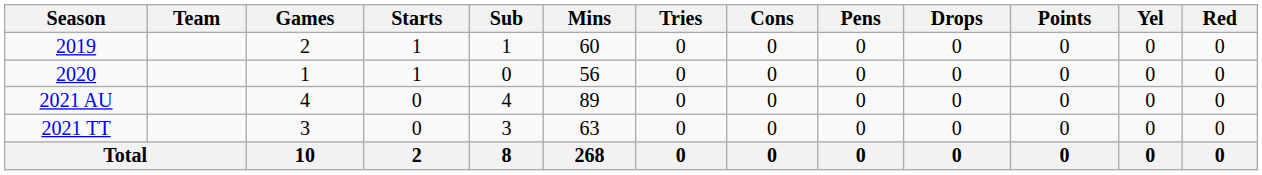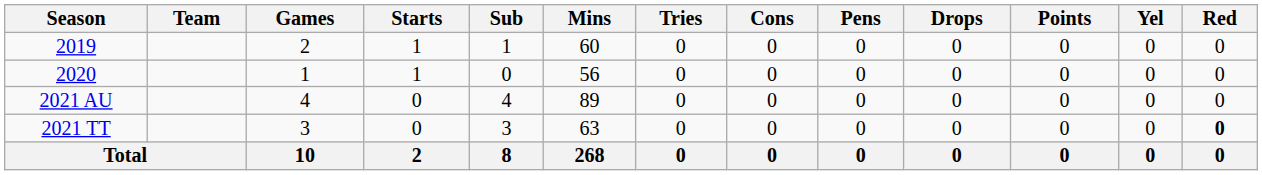(1220, 128) normal -> (1220, 128) bold
